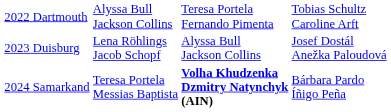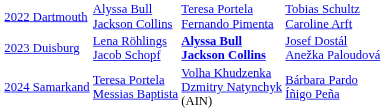(221, 48) normal -> (224, 48) bold
(235, 87) bold -> (232, 87) normal
